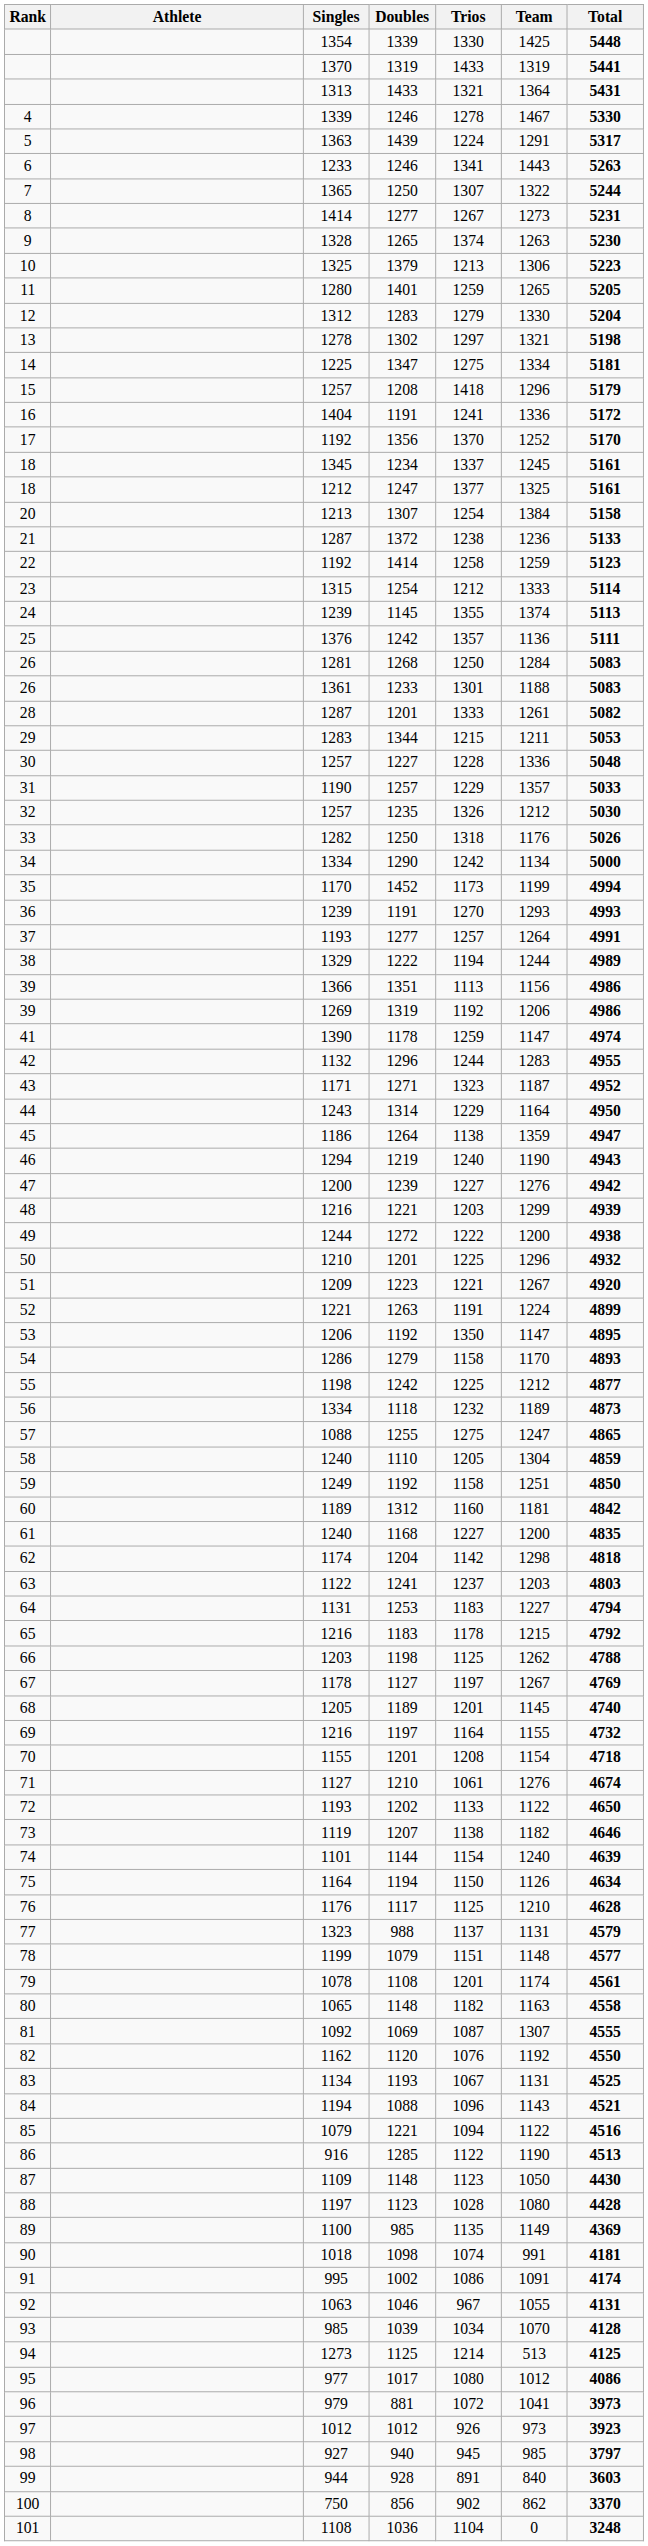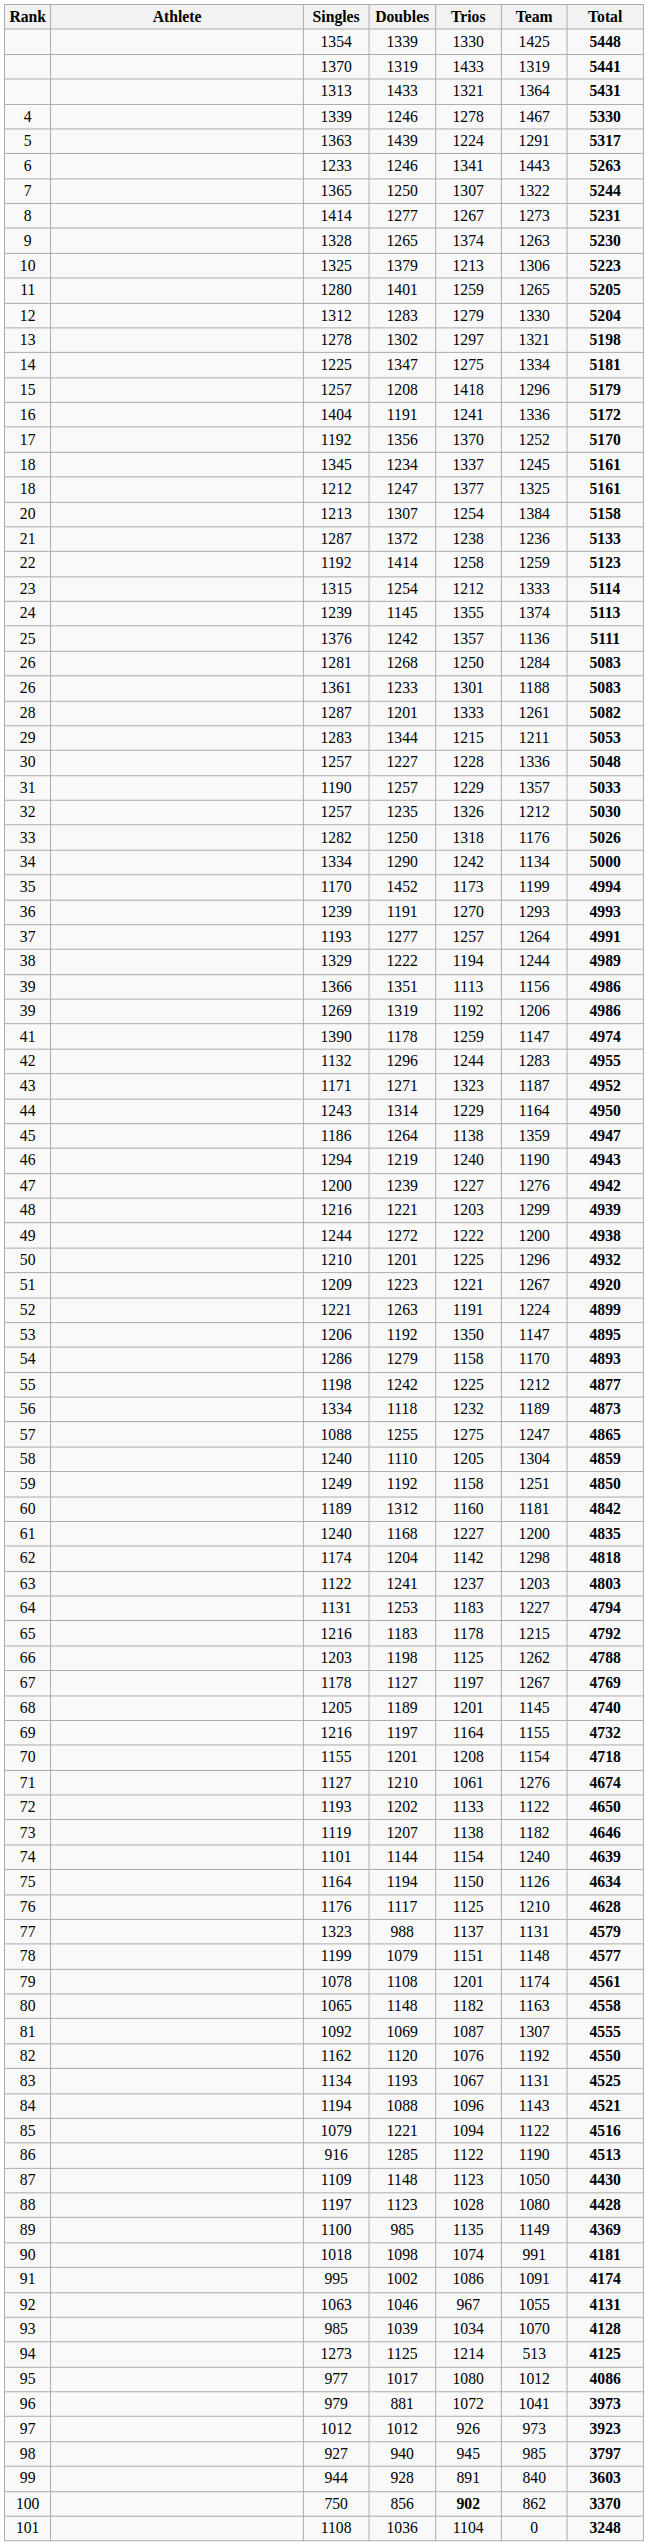(468, 2503) normal -> (468, 2503) bold
